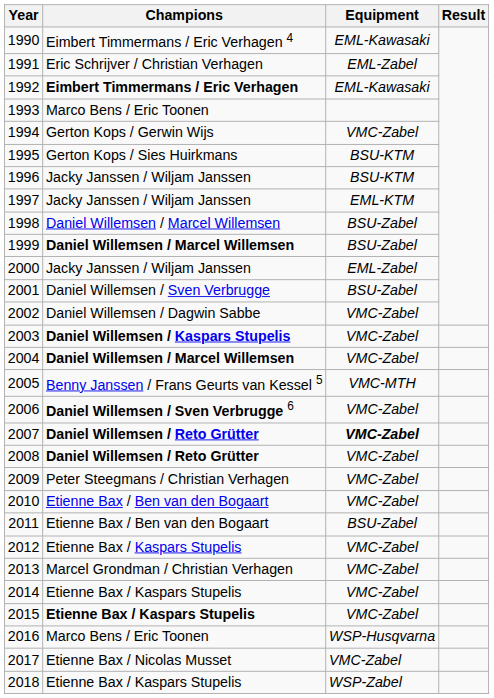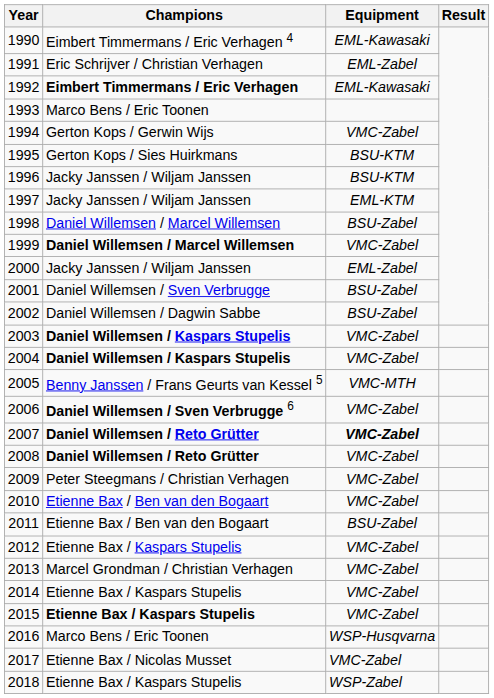(382, 245) BSU-Zabel -> (382, 245) VMC-Zabel
(382, 313) VMC-Zabel -> (382, 313) BSU-Zabel
(170, 358) Daniel Willemsen / Marcel Willemsen -> (168, 358) Daniel Willemsen / Kaspars Stupelis
